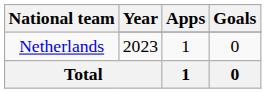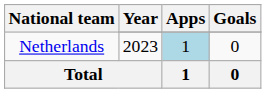(186, 46) no background -> (186, 46) lightblue background
